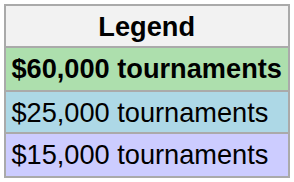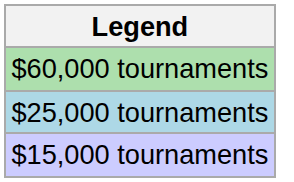(147, 69) bold -> (140, 69) normal
